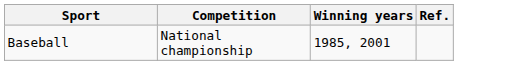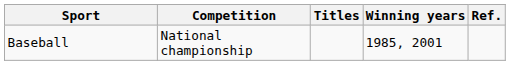+ column: (337, 15)
